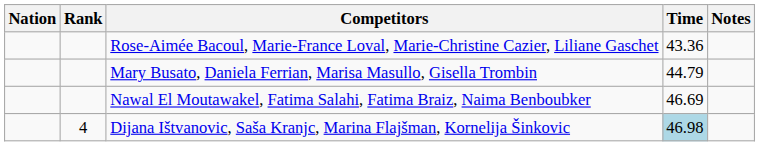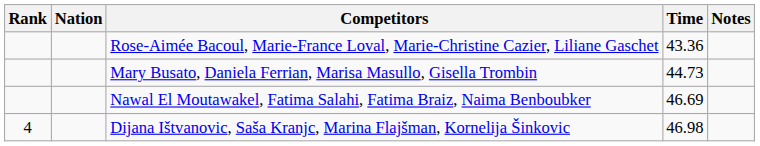columns swapped: (83, 18) <-> (32, 18)
(685, 72) 44.79 -> (685, 72) 44.73
(685, 127) lightblue background -> (685, 127) no background
